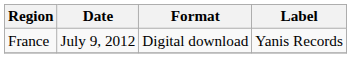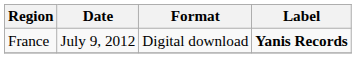(299, 40) normal -> (302, 40) bold
